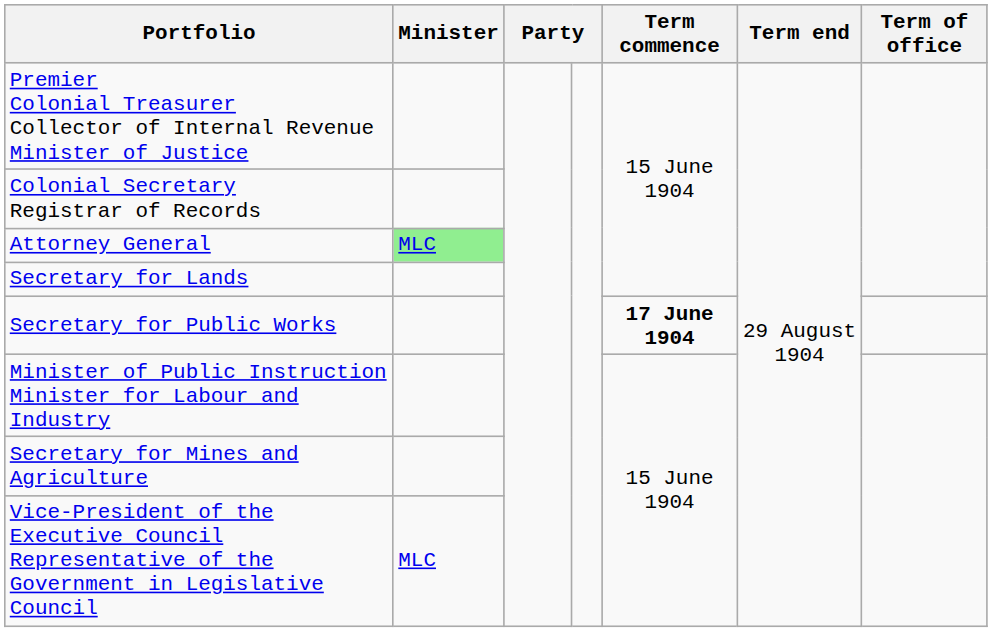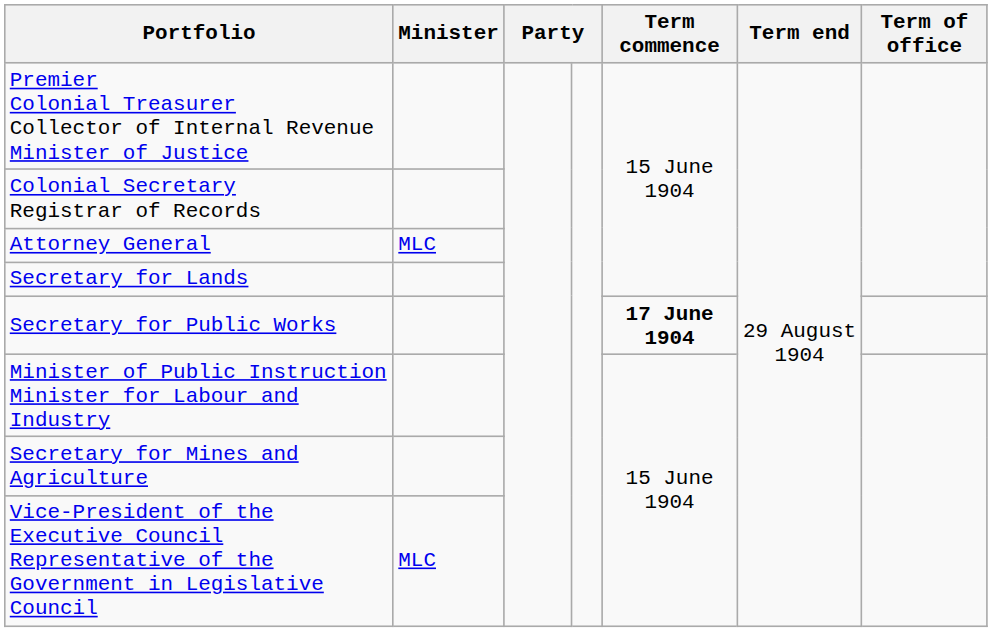(417, 245) lightgreen background -> (417, 245) no background
